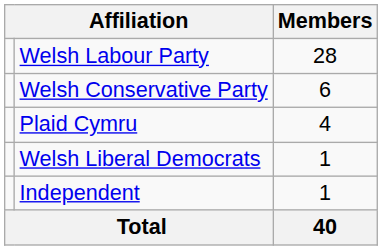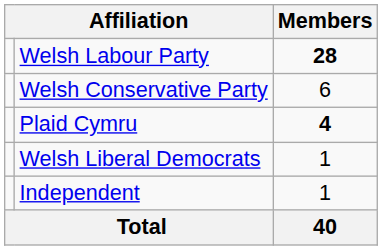(325, 55) normal -> (325, 55) bold
(325, 124) normal -> (325, 124) bold
